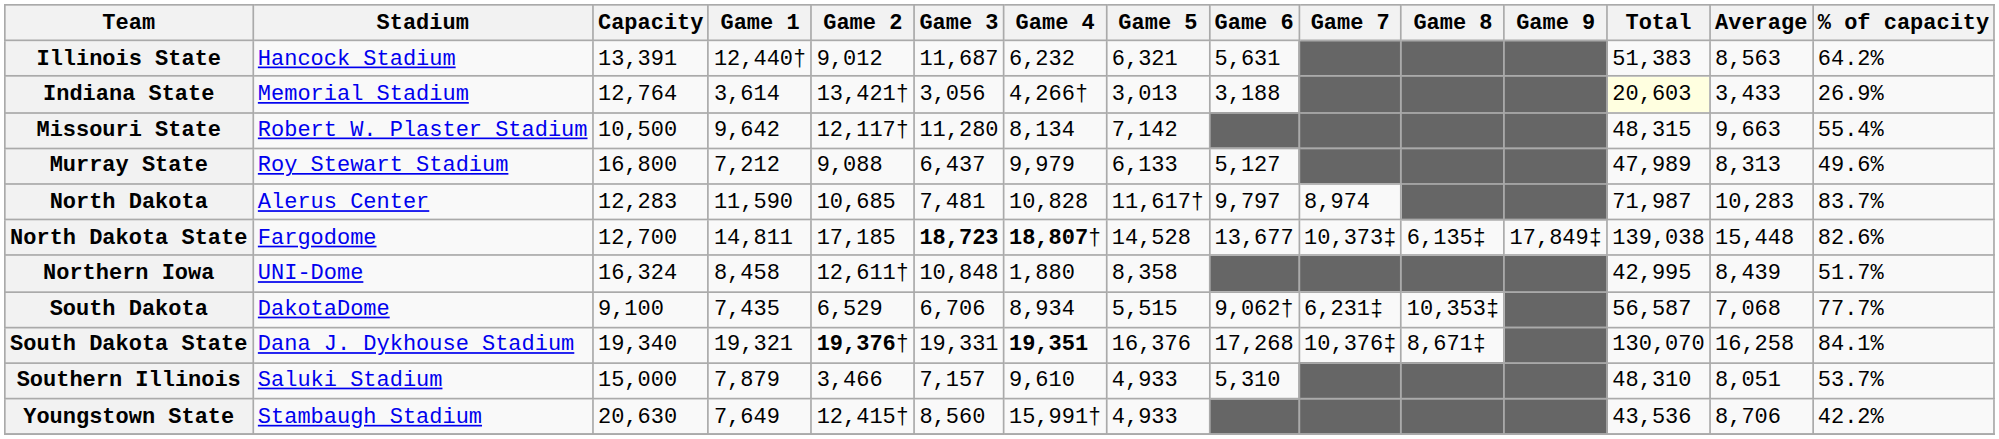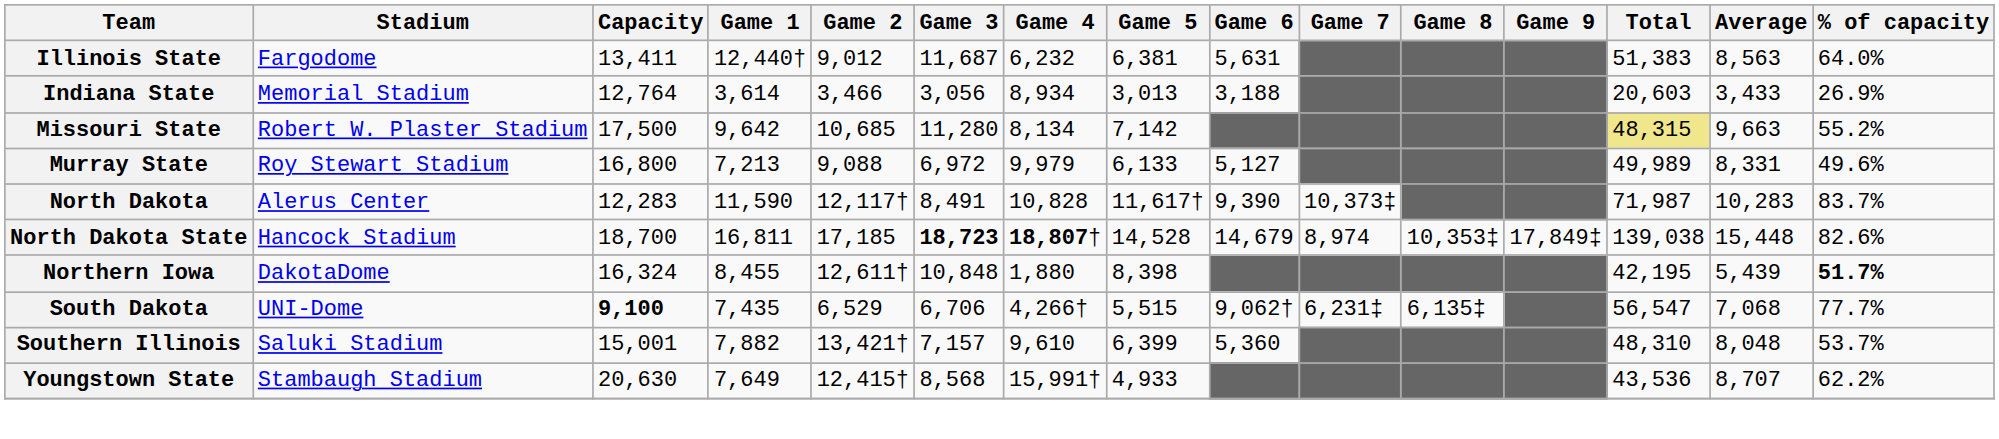(357, 59) Hancock Stadium -> (317, 59) Fargodome
(638, 59) 13,391 -> (638, 59) 13,411
(1145, 59) 6,321 -> (1145, 59) 6,381
(1851, 59) 64.2% -> (1851, 59) 64.0%
(863, 94) 13,421† -> (850, 94) 3,466
(1049, 94) 4,266† -> (1042, 94) 8,934
(1652, 94) lightyellow background -> (1652, 94) no background
(638, 130) 10,500 -> (638, 130) 17,500
(863, 130) 12,117† -> (856, 130) 10,685
(1652, 130) no background -> (1652, 130) khaki background
(1851, 130) 55.4% -> (1851, 130) 55.2%
(747, 166) 7,212 -> (747, 166) 7,213
(952, 166) 6,437 -> (952, 166) 6,972
(1652, 166) 47,989 -> (1652, 166) 49,989
(1748, 166) 8,313 -> (1748, 166) 8,331
(856, 202) 10,685 -> (863, 202) 12,117†
(952, 202) 7,481 -> (952, 202) 8,491
(1247, 202) 9,797 -> (1247, 202) 9,390
(1337, 202) 8,974 -> (1350, 202) 10,373‡
(317, 238) Fargodome -> (357, 238) Hancock Stadium
(638, 238) 12,700 -> (638, 238) 18,700
(753, 238) 14,811 -> (753, 238) 16,811
(1254, 238) 13,677 -> (1254, 238) 14,679
(1350, 238) 10,373‡ -> (1337, 238) 8,974
(1446, 238) 6,135‡ -> (1453, 238) 10,353‡
(311, 273) UNI-Dome -> (324, 273) DakotaDome
(747, 273) 8,458 -> (747, 273) 8,455
(1145, 273) 8,358 -> (1145, 273) 8,398
(1652, 273) 42,995 -> (1652, 273) 42,195
(1748, 273) 8,439 -> (1748, 273) 5,439
(1851, 273) normal -> (1851, 273) bold
(324, 309) DakotaDome -> (311, 309) UNI-Dome
(631, 309) normal -> (631, 309) bold
(1042, 309) 8,934 -> (1049, 309) 4,266†
(1453, 309) 10,353‡ -> (1446, 309) 6,135‡
(1652, 309) 56,587 -> (1652, 309) 56,547
- row: (129, 345)
(638, 381) 15,000 -> (638, 345) 15,001
(747, 381) 7,879 -> (747, 345) 7,882
(850, 381) 3,466 -> (863, 345) 13,421†
(1145, 381) 4,933 -> (1145, 345) 6,399
(1247, 381) 5,310 -> (1247, 345) 5,360
(1748, 381) 8,051 -> (1748, 345) 8,048
(952, 417) 8,560 -> (952, 381) 8,568
(1748, 417) 8,706 -> (1748, 381) 8,707
(1851, 417) 42.2% -> (1851, 381) 62.2%
